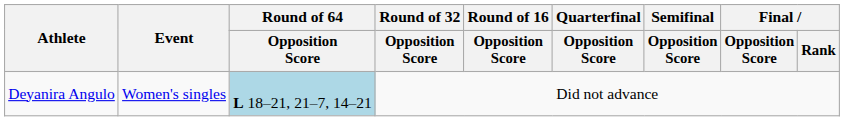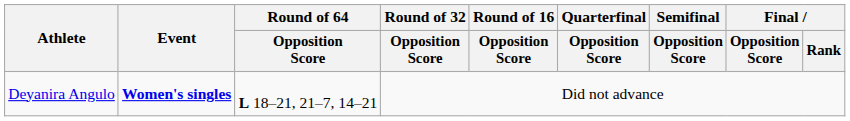(174, 94) normal -> (177, 94) bold
(303, 103) lightblue background -> (308, 103) no background
